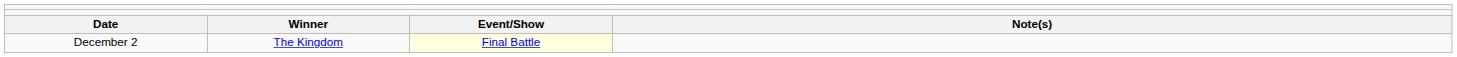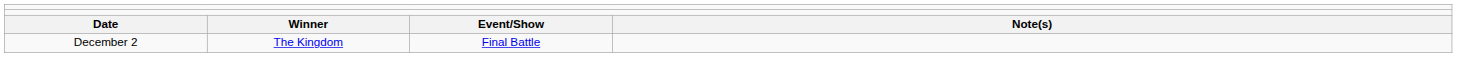(511, 43) lightyellow background -> (511, 43) no background
